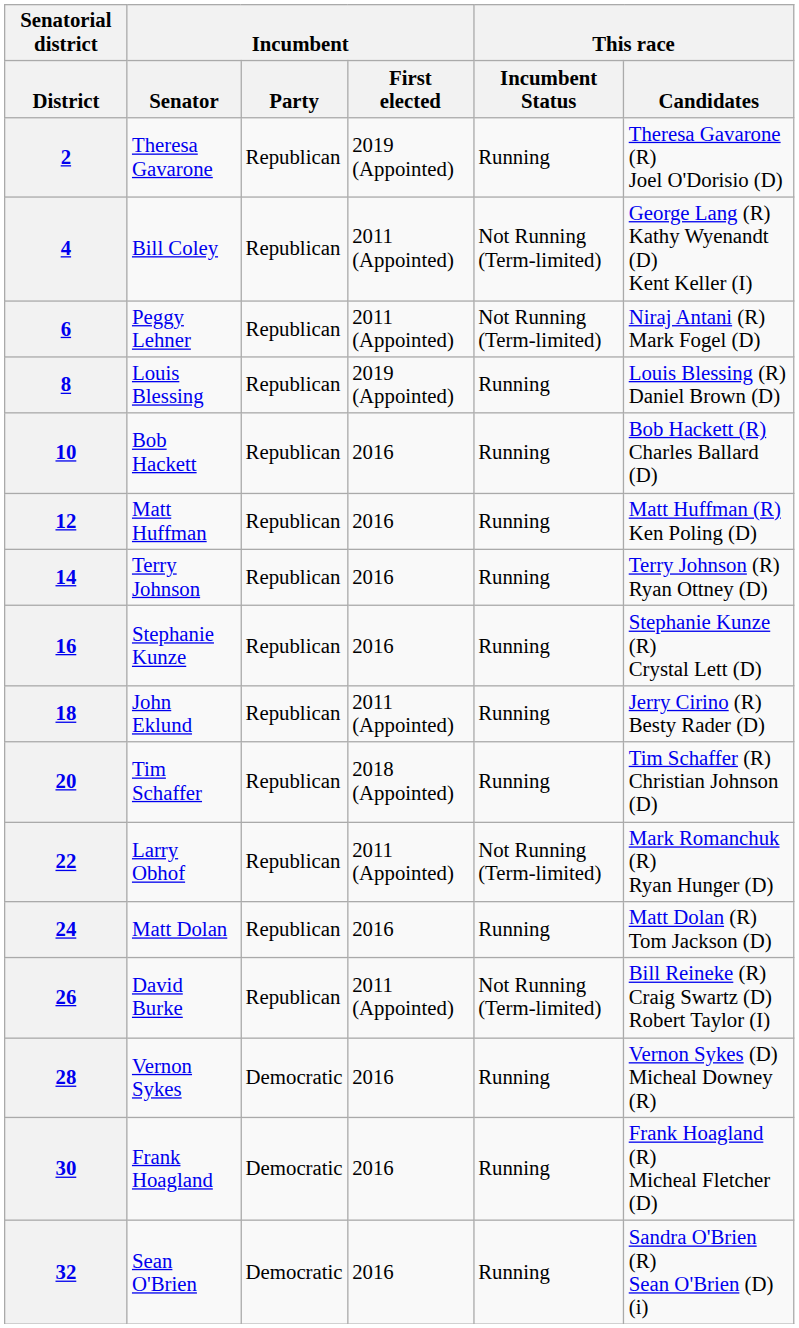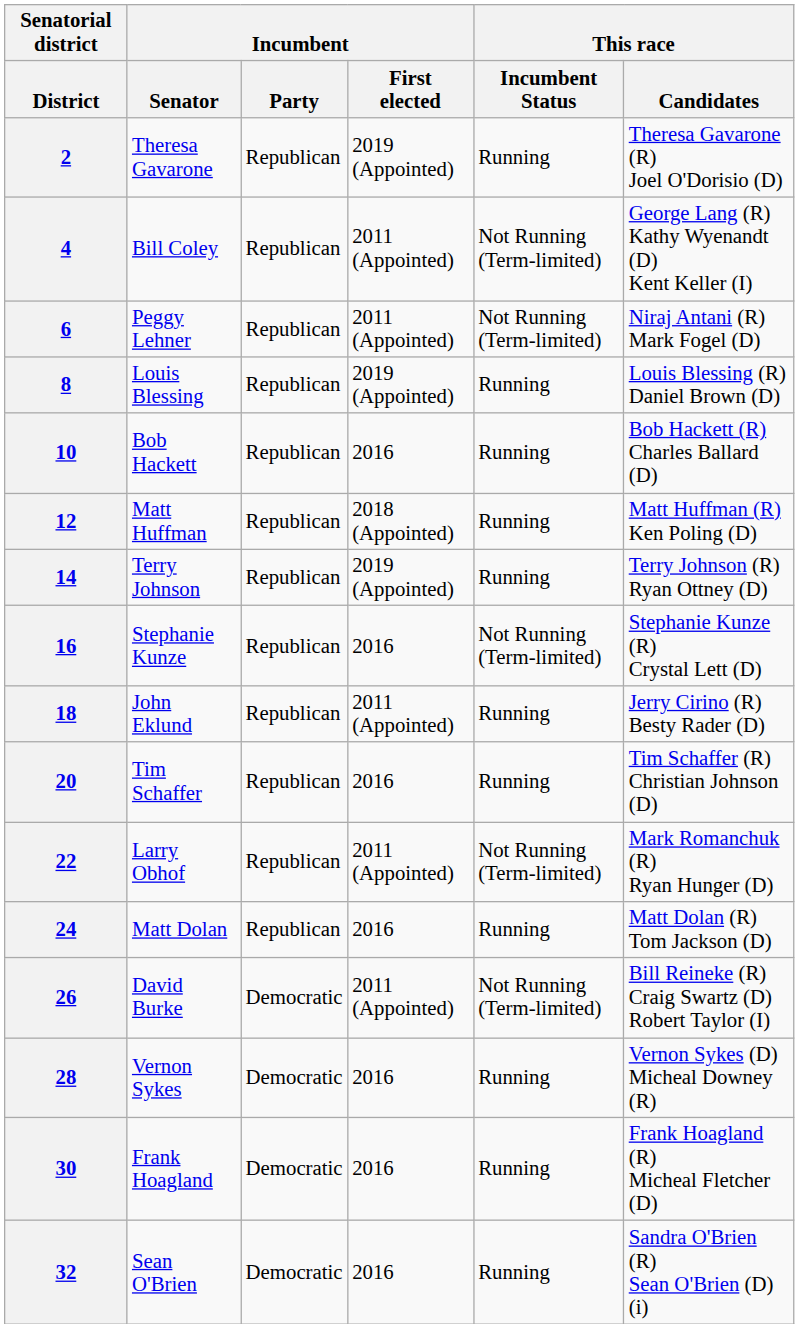(373, 521) 2016 -> (403, 521) 2018 (Appointed)
(373, 577) 2016 -> (403, 577) 2019 (Appointed)
(514, 645) Running -> (540, 645) Not Running (Term-limited)
(403, 781) 2018 (Appointed) -> (373, 781) 2016
(293, 997) Republican -> (294, 997) Democratic
